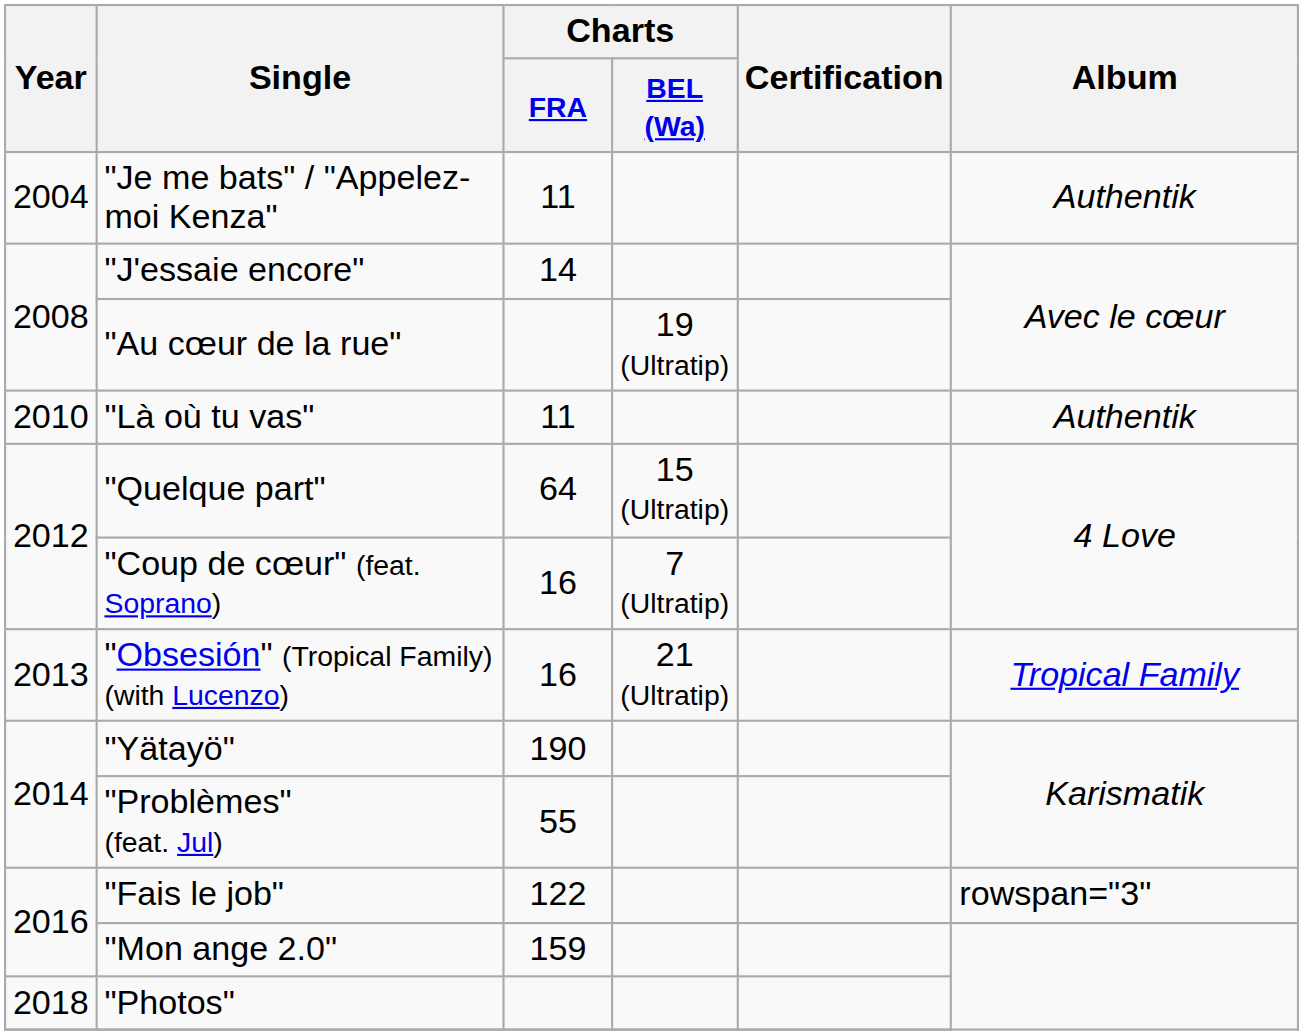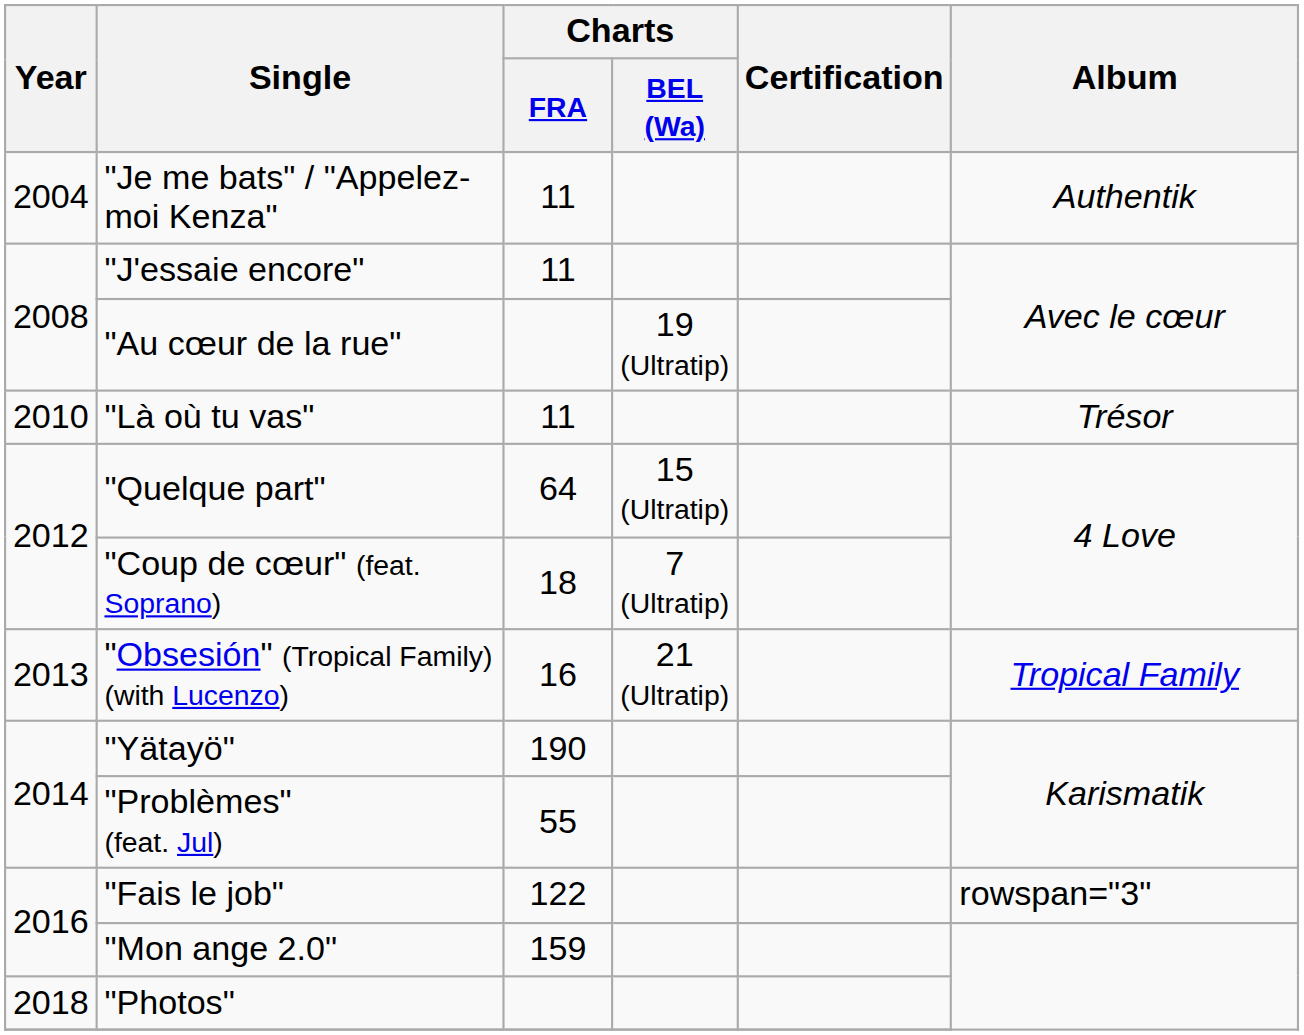(558, 270) 14 -> (558, 270) 11
(1125, 416) Authentik -> (1125, 416) Trésor
(558, 582) 16 -> (558, 582) 18
